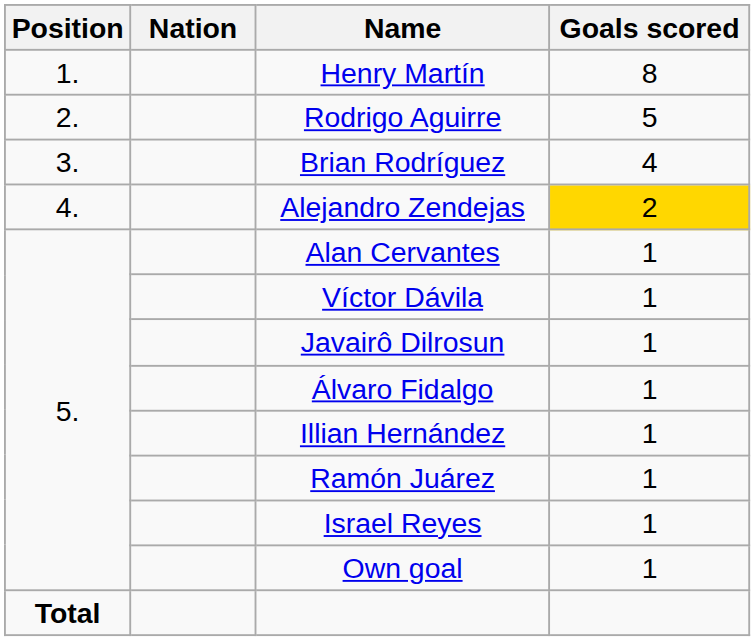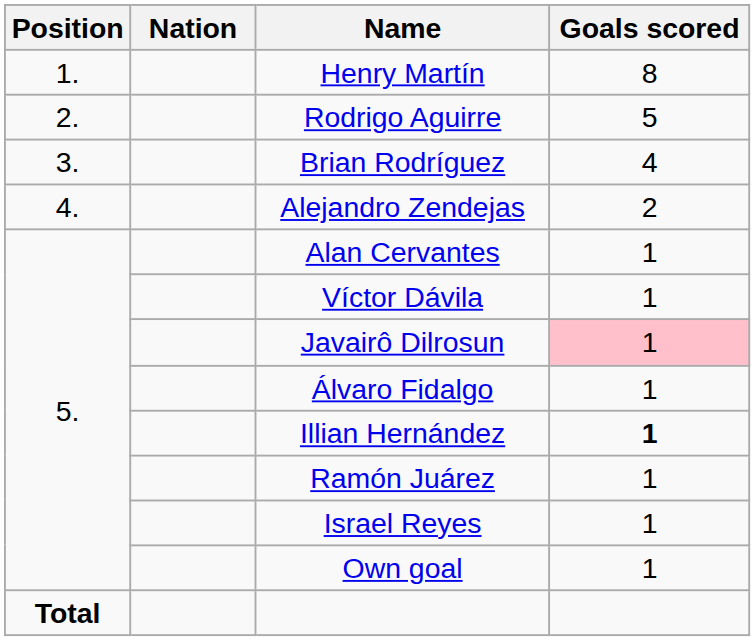(650, 208) gold background -> (650, 208) no background
(650, 343) no background -> (650, 343) pink background
(650, 433) normal -> (650, 433) bold
